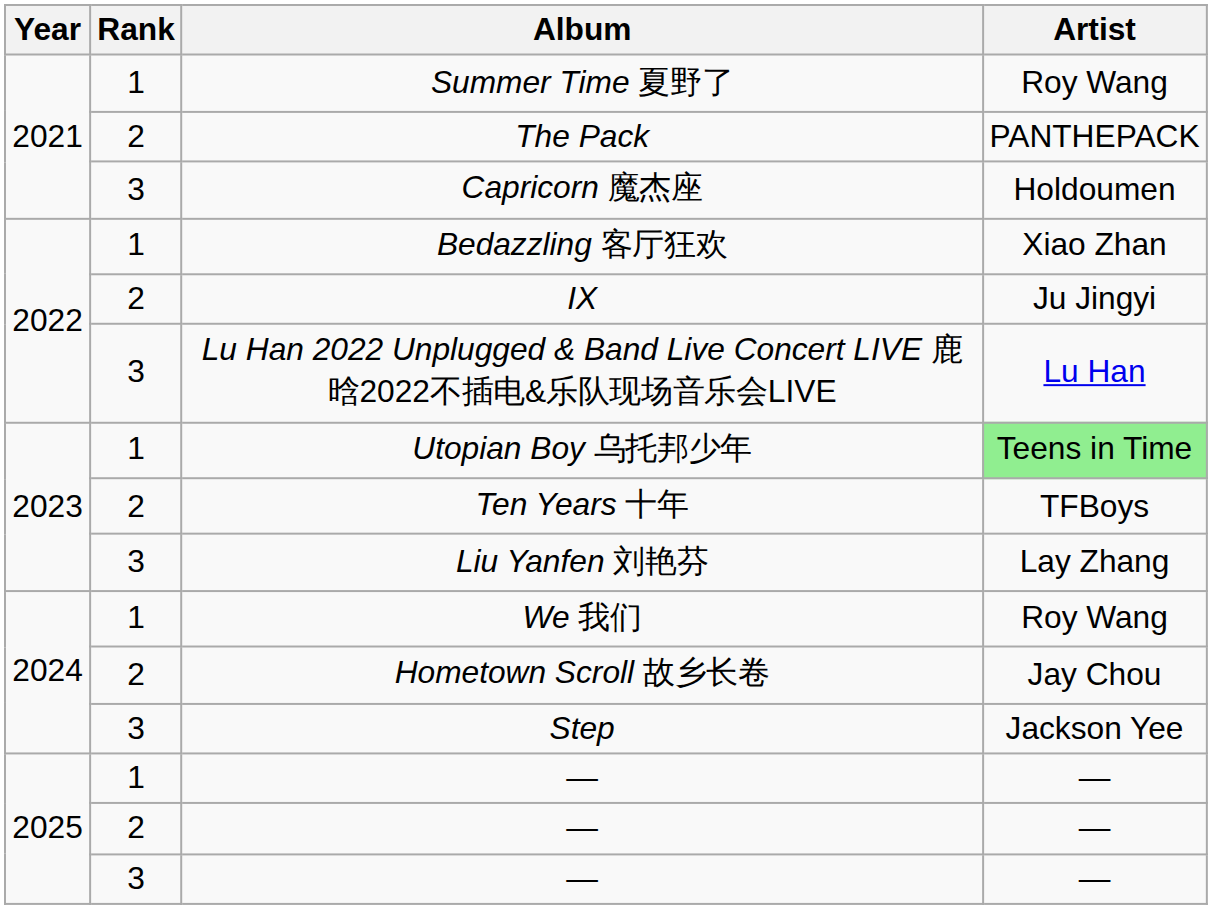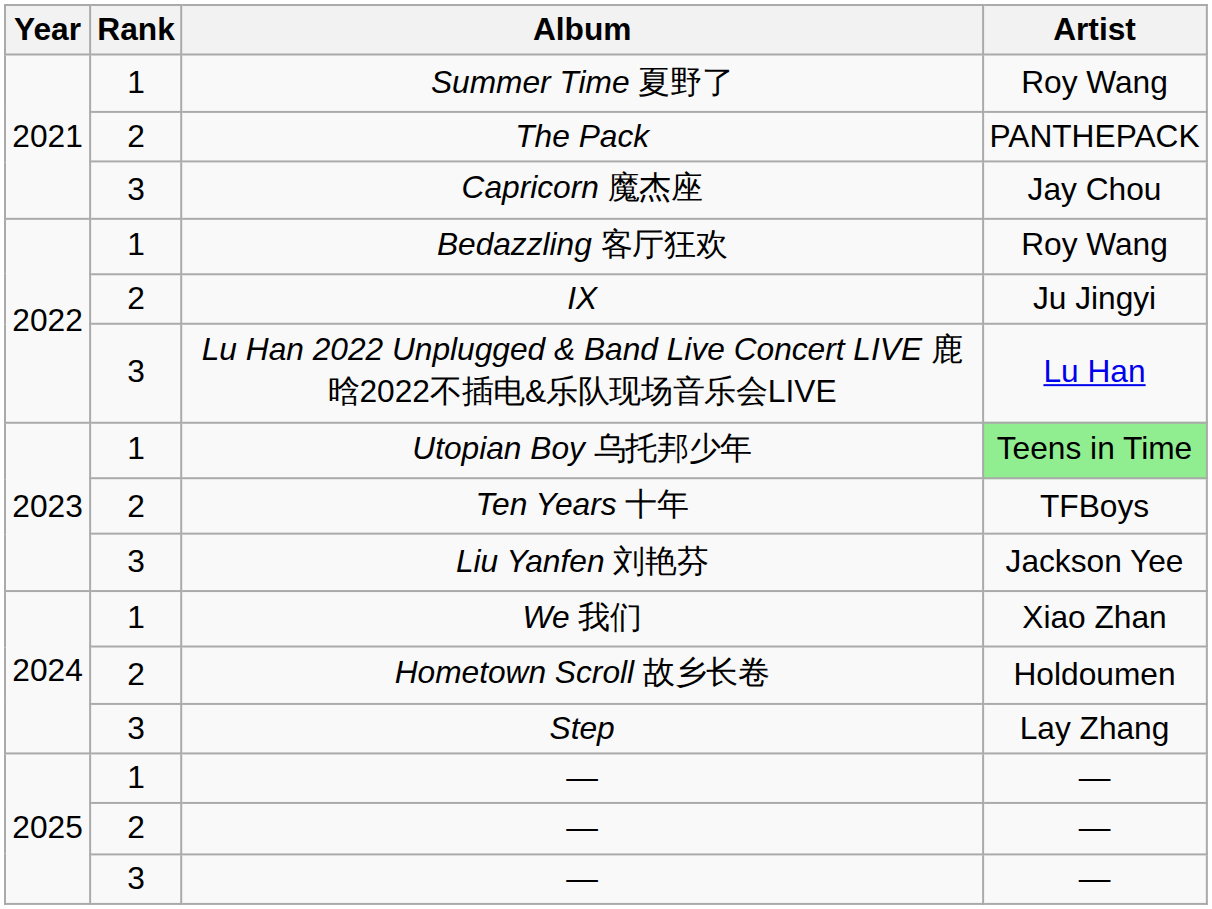(1095, 189) Holdoumen -> (1095, 189) Jay Chou
(1095, 245) Xiao Zhan -> (1095, 245) Roy Wang
(1095, 561) Lay Zhang -> (1095, 561) Jackson Yee
(1095, 618) Roy Wang -> (1095, 618) Xiao Zhan
(1095, 674) Jay Chou -> (1095, 674) Holdoumen
(1095, 727) Jackson Yee -> (1095, 727) Lay Zhang
